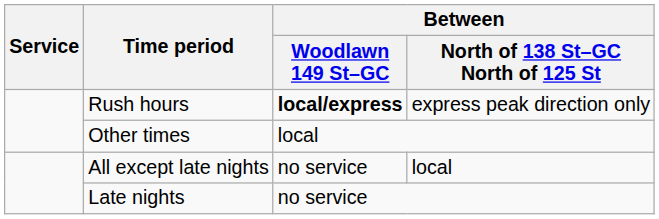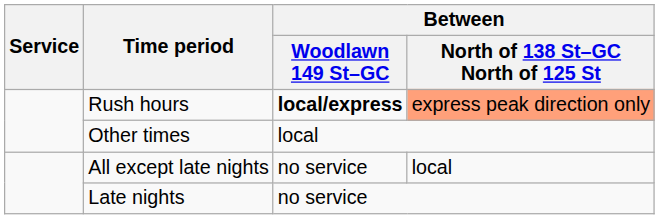(531, 104) no background -> (531, 104) lightsalmon background
